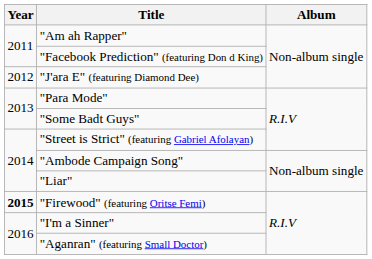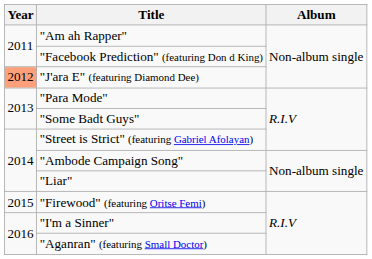(21, 77) no background -> (21, 77) lightsalmon background
(21, 202) bold -> (21, 202) normal
